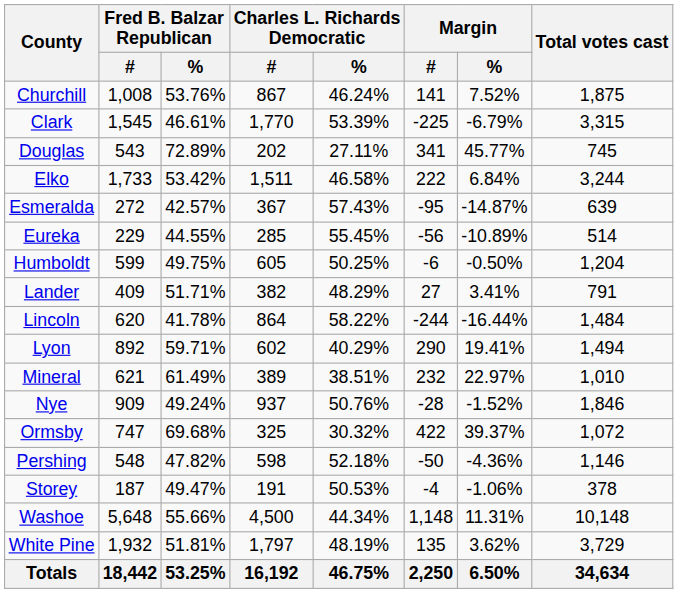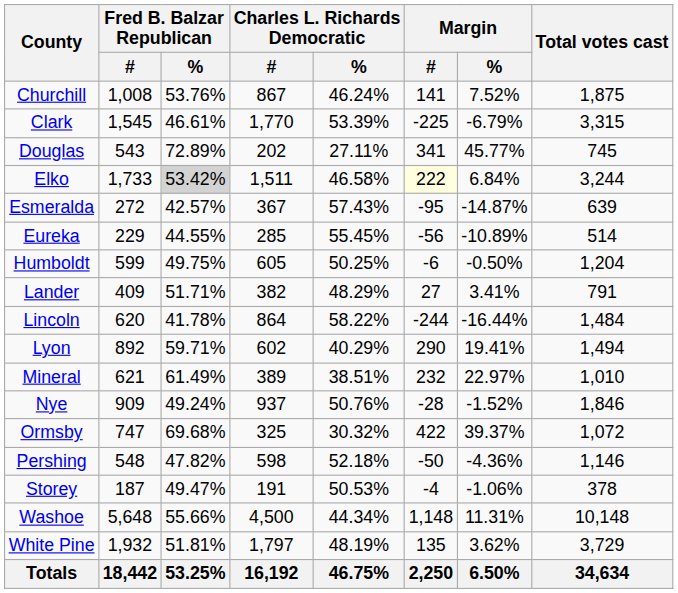(195, 179) no background -> (195, 179) lightgrey background
(431, 179) no background -> (431, 179) lightyellow background
